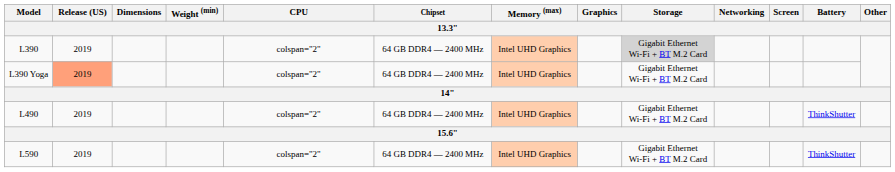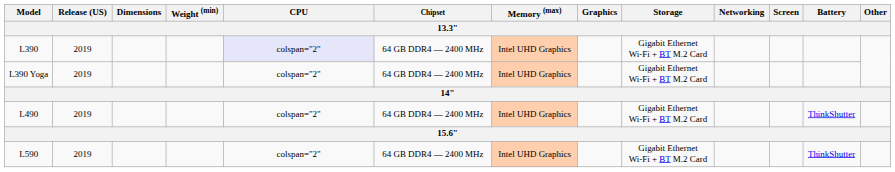(299, 48) no background -> (299, 48) lavender background
(668, 48) lightgrey background -> (668, 48) no background
(82, 74) lightsalmon background -> (82, 74) no background
